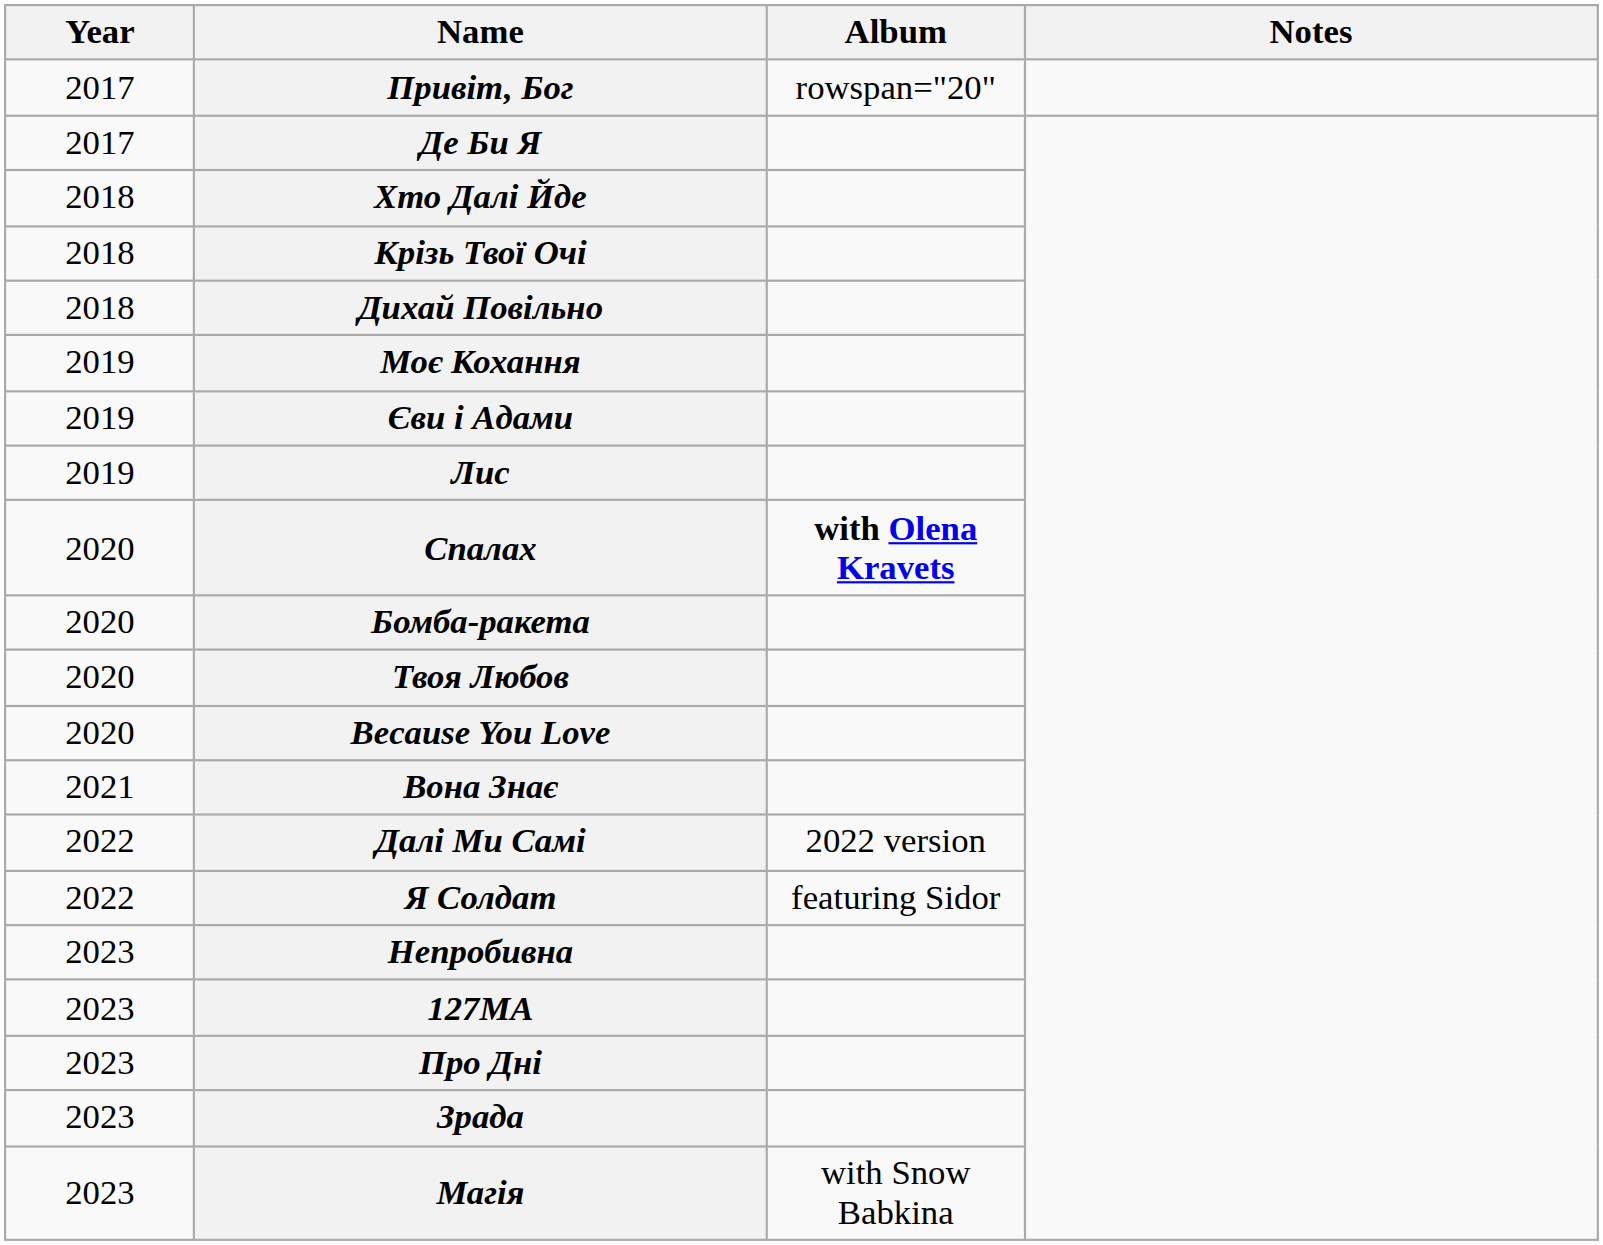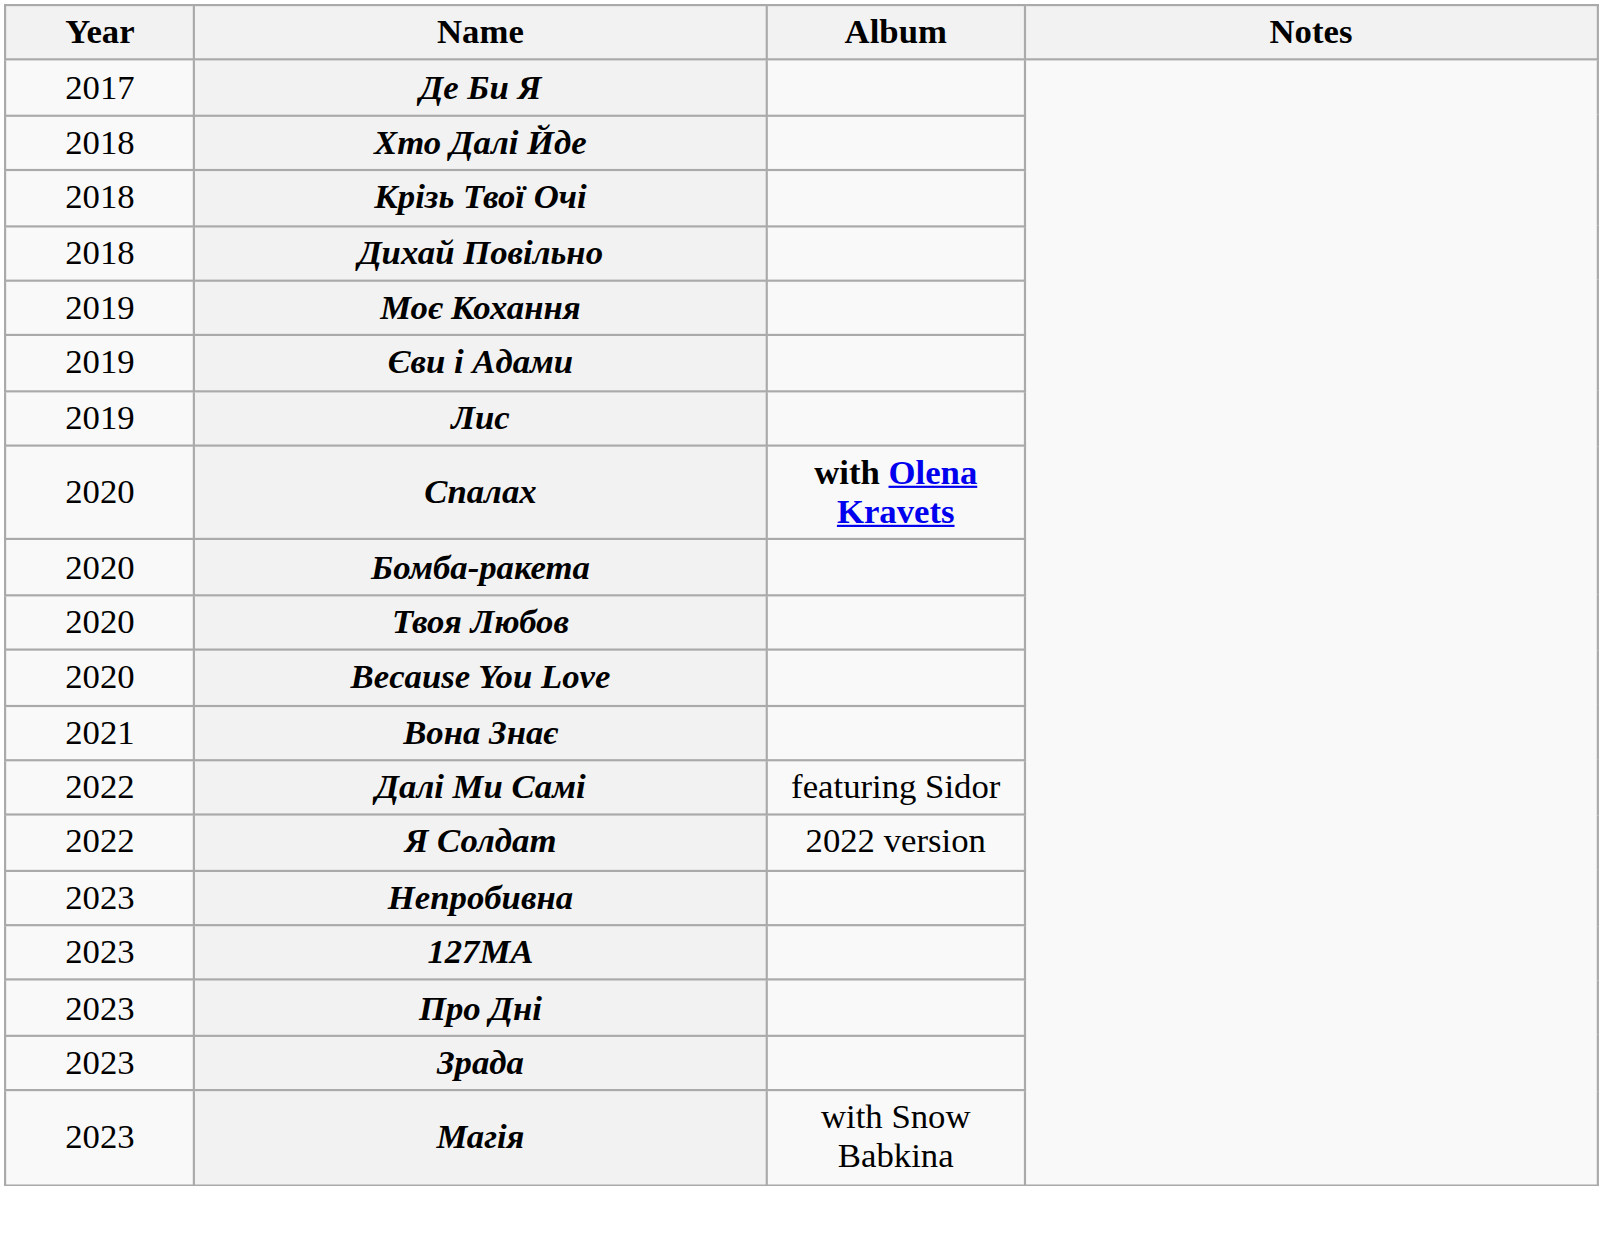- row: (480, 87)
(896, 841) 2022 version -> (896, 786) featuring Sidor
(896, 897) featuring Sidor -> (896, 841) 2022 version
